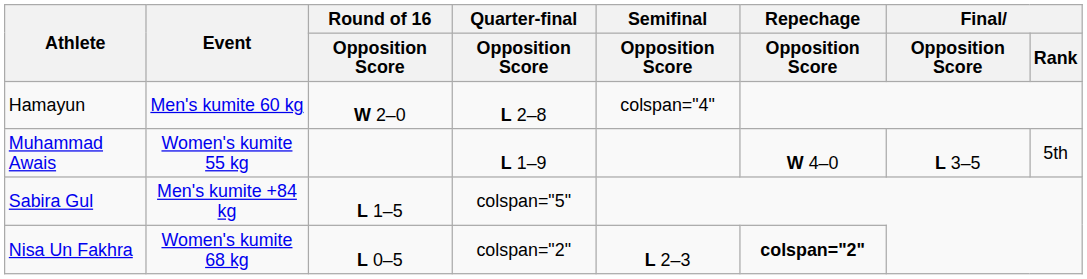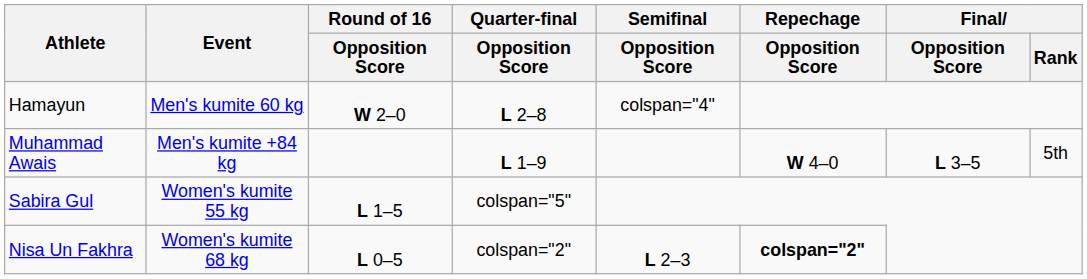(227, 153) Women's kumite 55 kg -> (227, 153) Men's kumite +84 kg
(227, 201) Men's kumite +84 kg -> (227, 201) Women's kumite 55 kg
